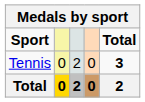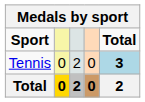(119, 63) no background -> (119, 63) lightblue background
